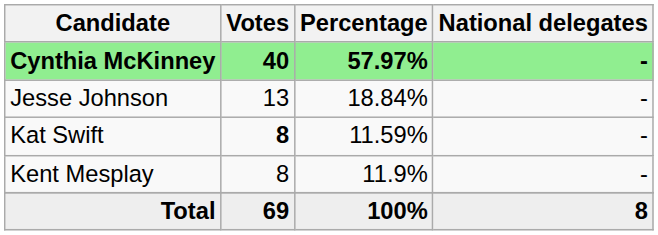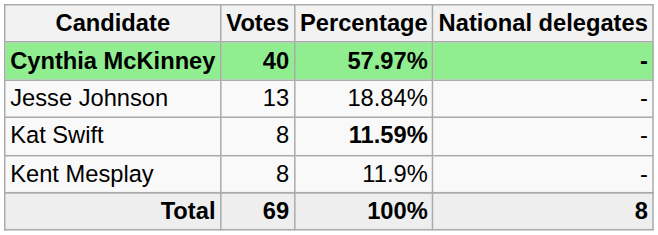(283, 135) bold -> (283, 135) normal
(388, 135) normal -> (388, 135) bold
